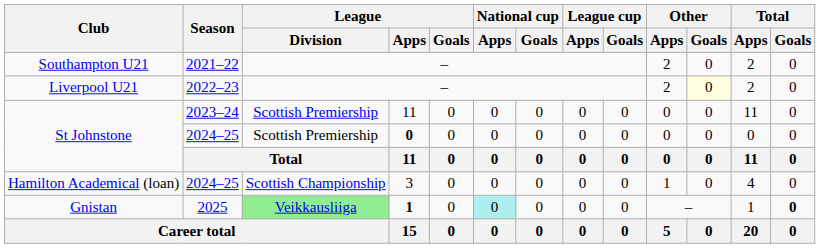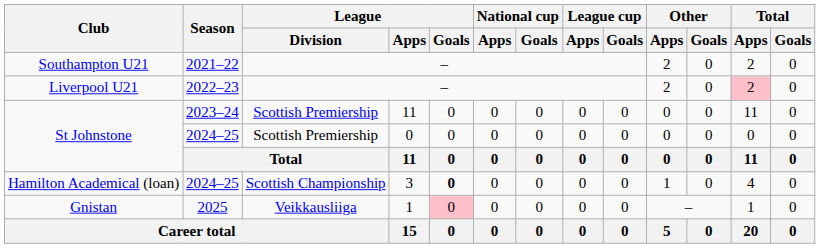(709, 87) lightyellow background -> (709, 87) no background
(751, 87) no background -> (751, 87) pink background
(409, 135) bold -> (409, 135) normal
(451, 183) normal -> (451, 183) bold
(316, 207) lightgreen background -> (316, 207) no background
(409, 207) bold -> (409, 207) normal
(451, 207) no background -> (451, 207) pink background
(495, 207) paleturquoise background -> (495, 207) no background
(793, 207) bold -> (793, 207) normal
